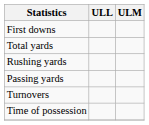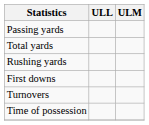rows swapped: (31, 29) <-> (35, 78)
